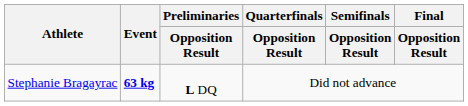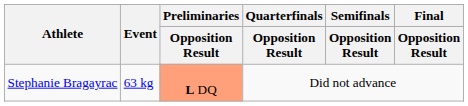(139, 82) bold -> (139, 82) normal
(201, 90) no background -> (201, 90) lightsalmon background
